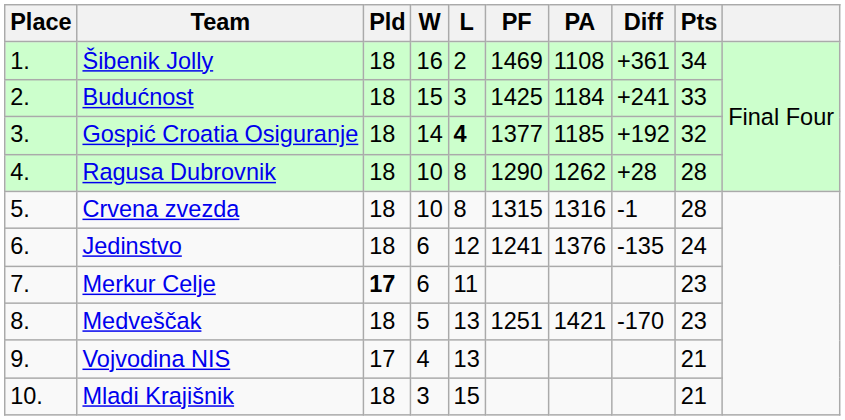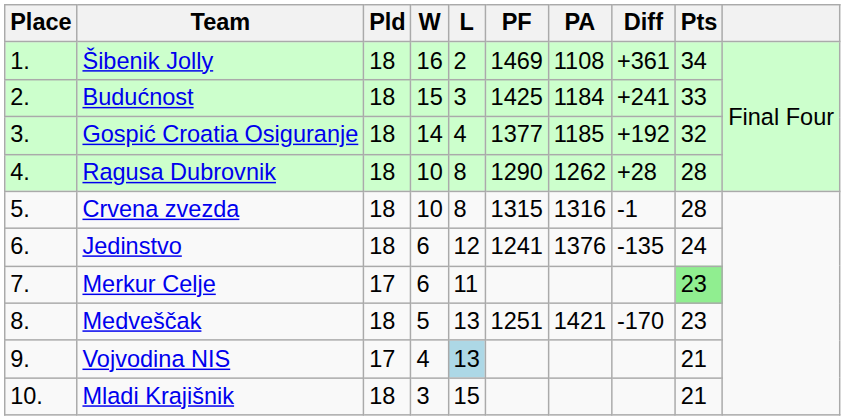(460, 135) bold -> (460, 135) normal
(382, 284) bold -> (382, 284) normal
(694, 284) no background -> (694, 284) lightgreen background
(467, 358) no background -> (467, 358) lightblue background
